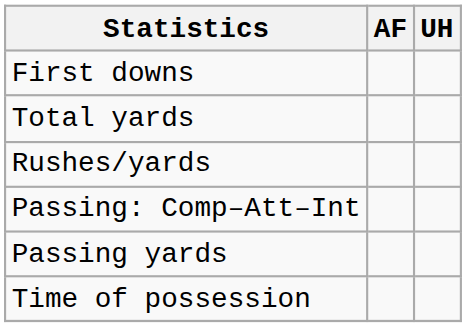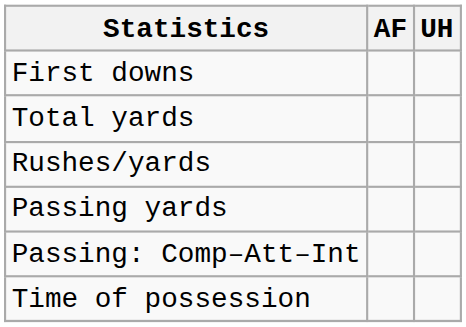rows swapped: (120, 254) <-> (186, 209)
